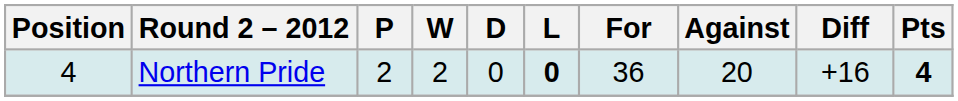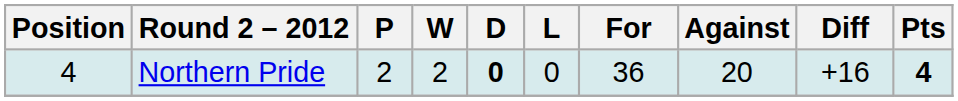(496, 72) normal -> (496, 72) bold
(552, 72) bold -> (552, 72) normal
